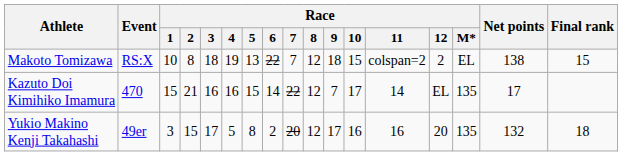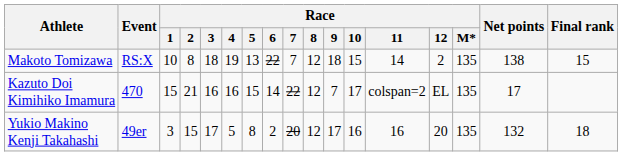(397, 61) colspan=2 -> (397, 61) 14
(466, 61) EL -> (466, 61) 135
(397, 92) 14 -> (397, 92) colspan=2
